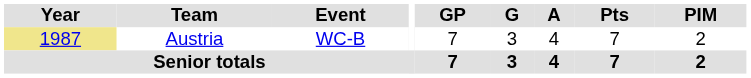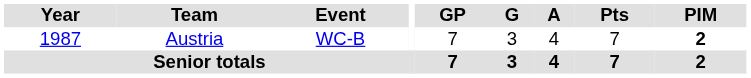(60, 38) khaki background -> (60, 38) no background
(701, 38) normal -> (701, 38) bold
